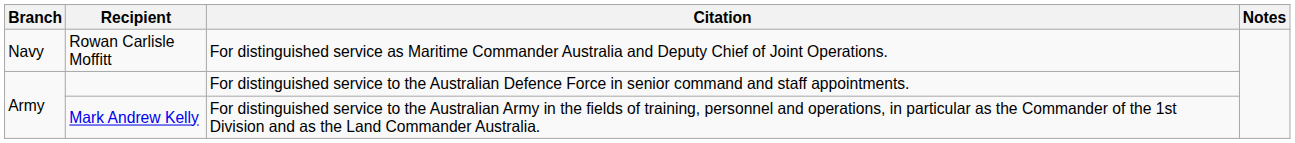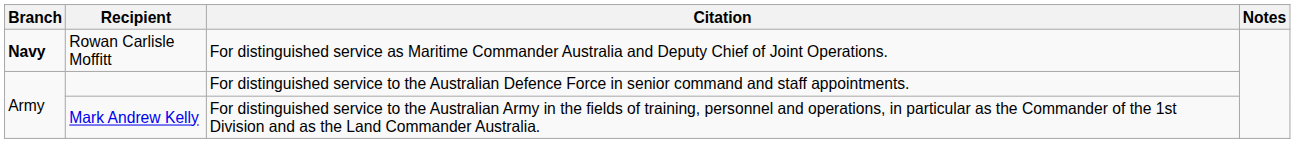(26, 51) normal -> (27, 51) bold
